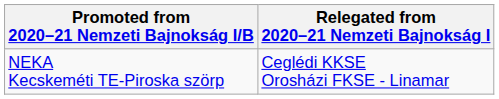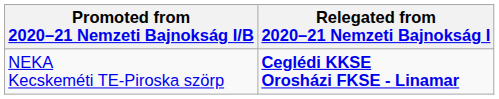(355, 71) normal -> (360, 71) bold
